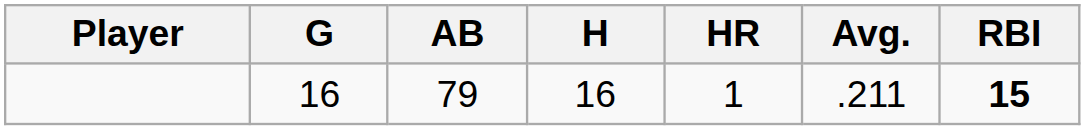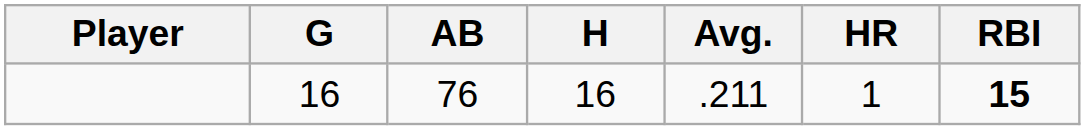columns swapped: (871, 34) <-> (733, 34)
(457, 93) 79 -> (457, 93) 76
